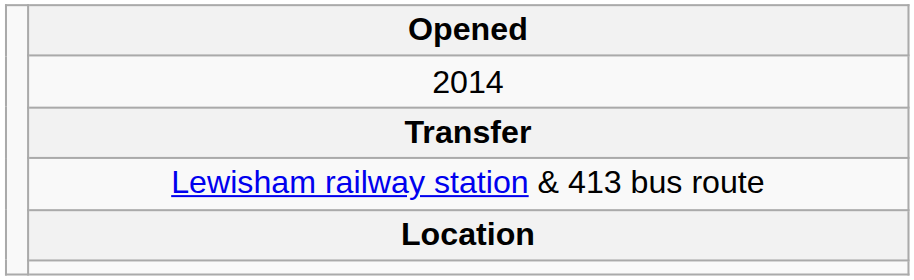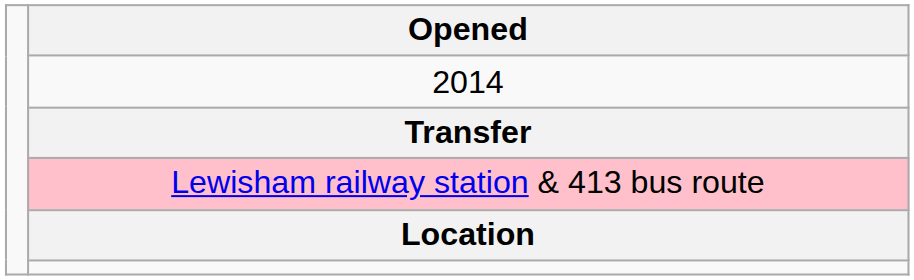(468, 183) no background -> (468, 183) pink background
